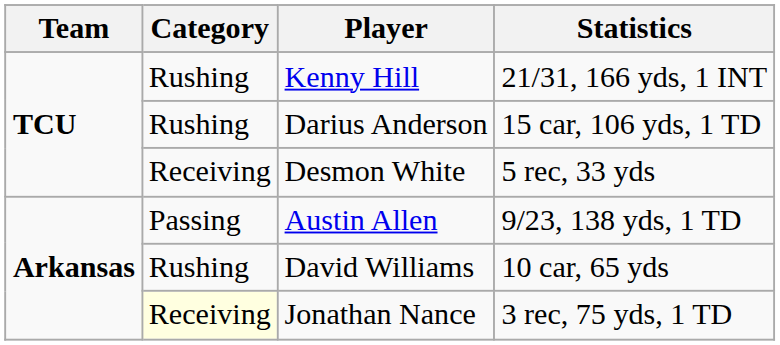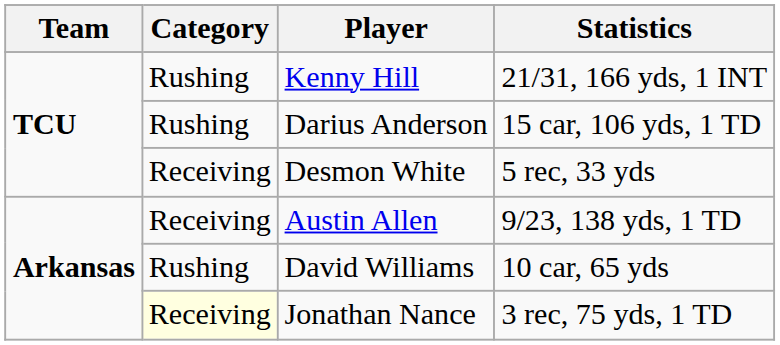(195, 219) Passing -> (210, 219) Receiving
